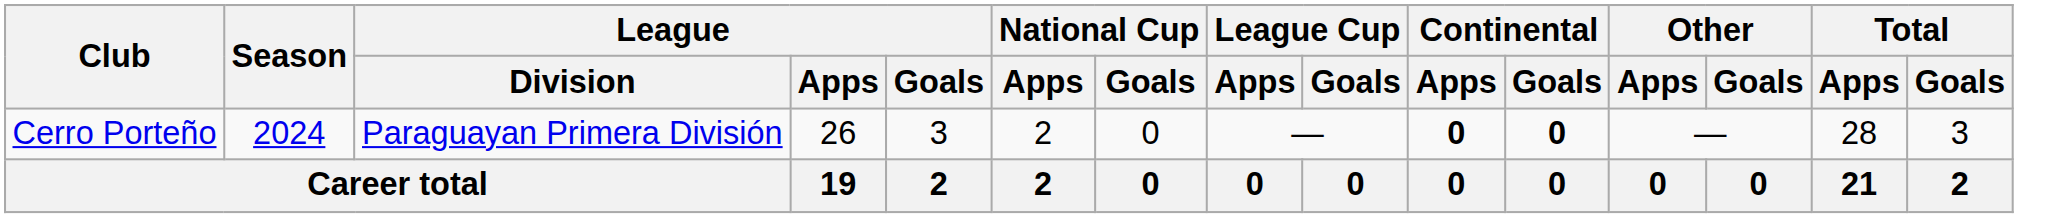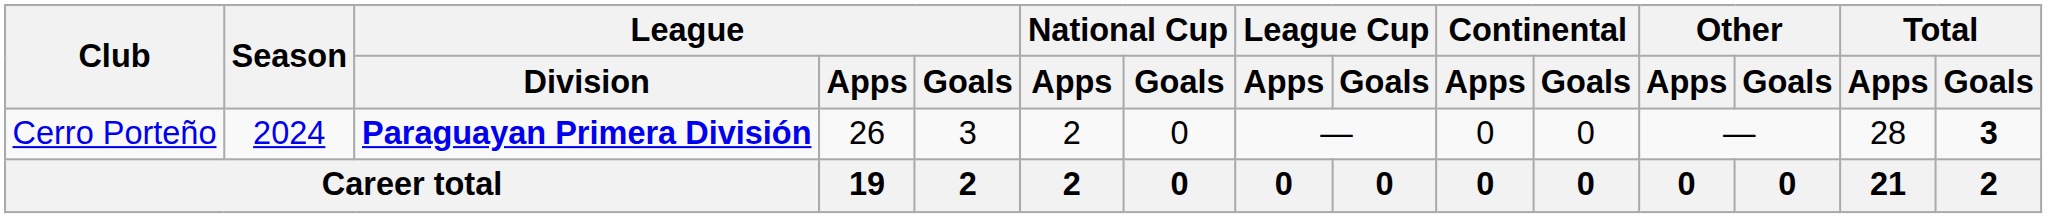(572, 133) normal -> (587, 133) bold
(1456, 133) bold -> (1485, 133) normal
(1557, 133) bold -> (1586, 133) normal
(1960, 133) normal -> (1989, 133) bold
